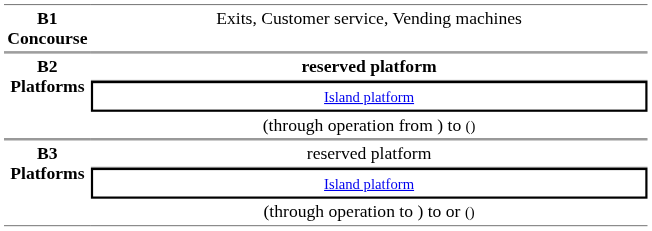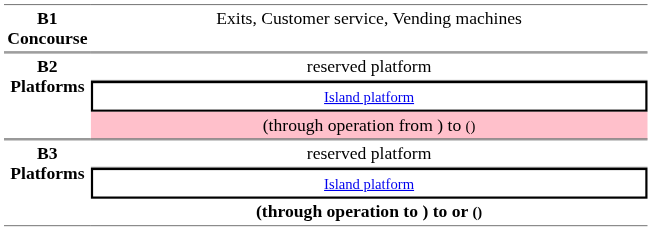(369, 66) bold -> (369, 66) normal
(369, 124) no background -> (369, 124) pink background
(369, 211) normal -> (369, 211) bold
